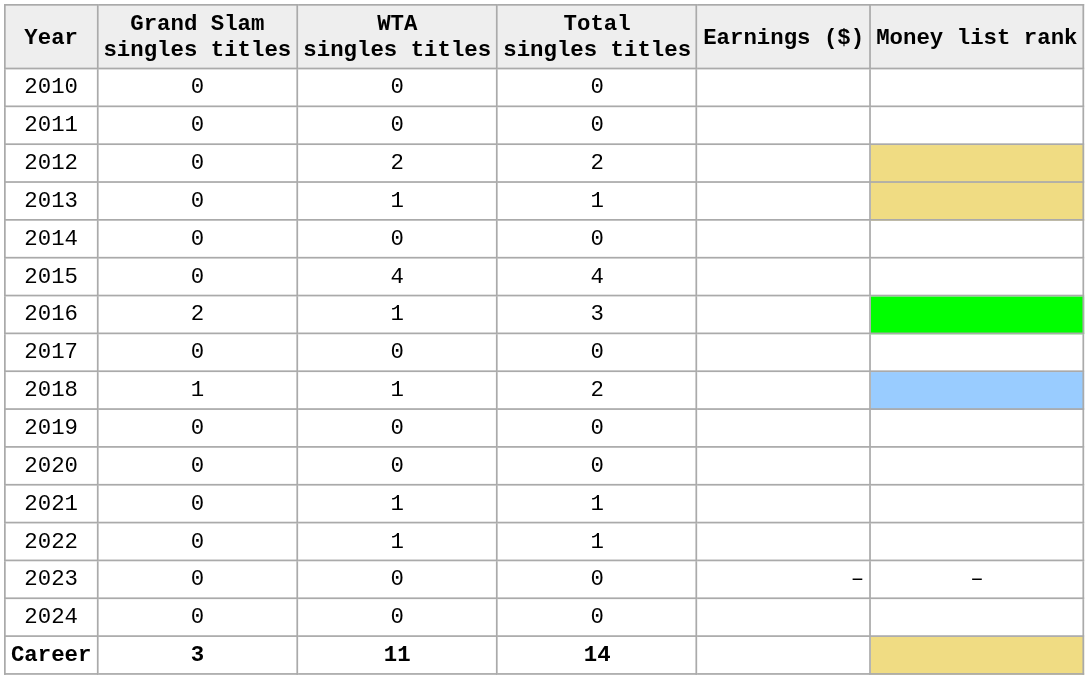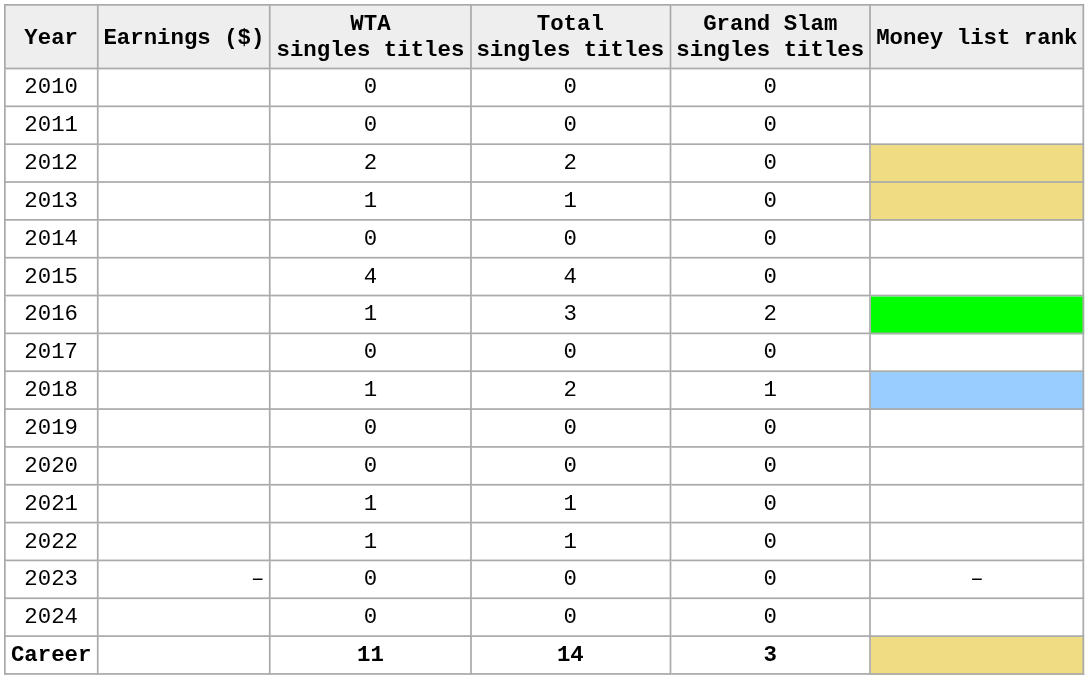columns swapped: (197, 37) <-> (784, 37)
